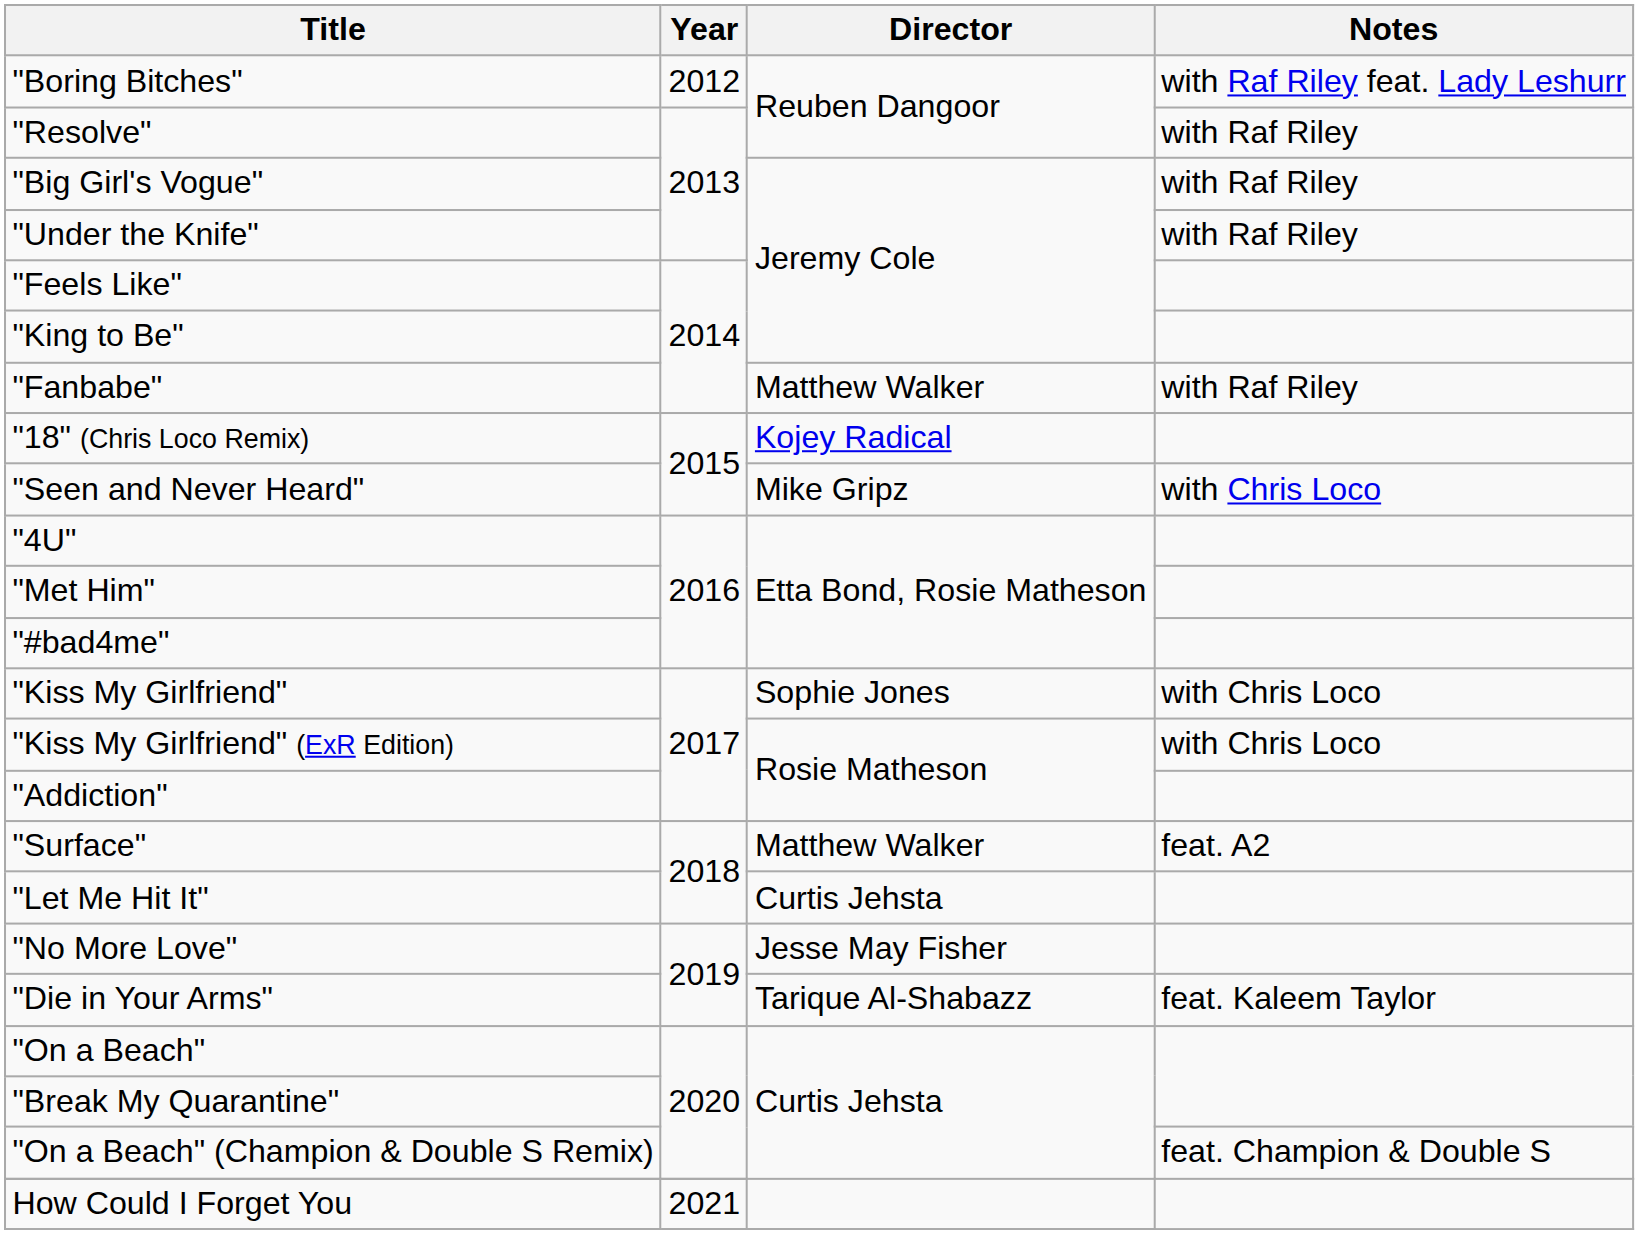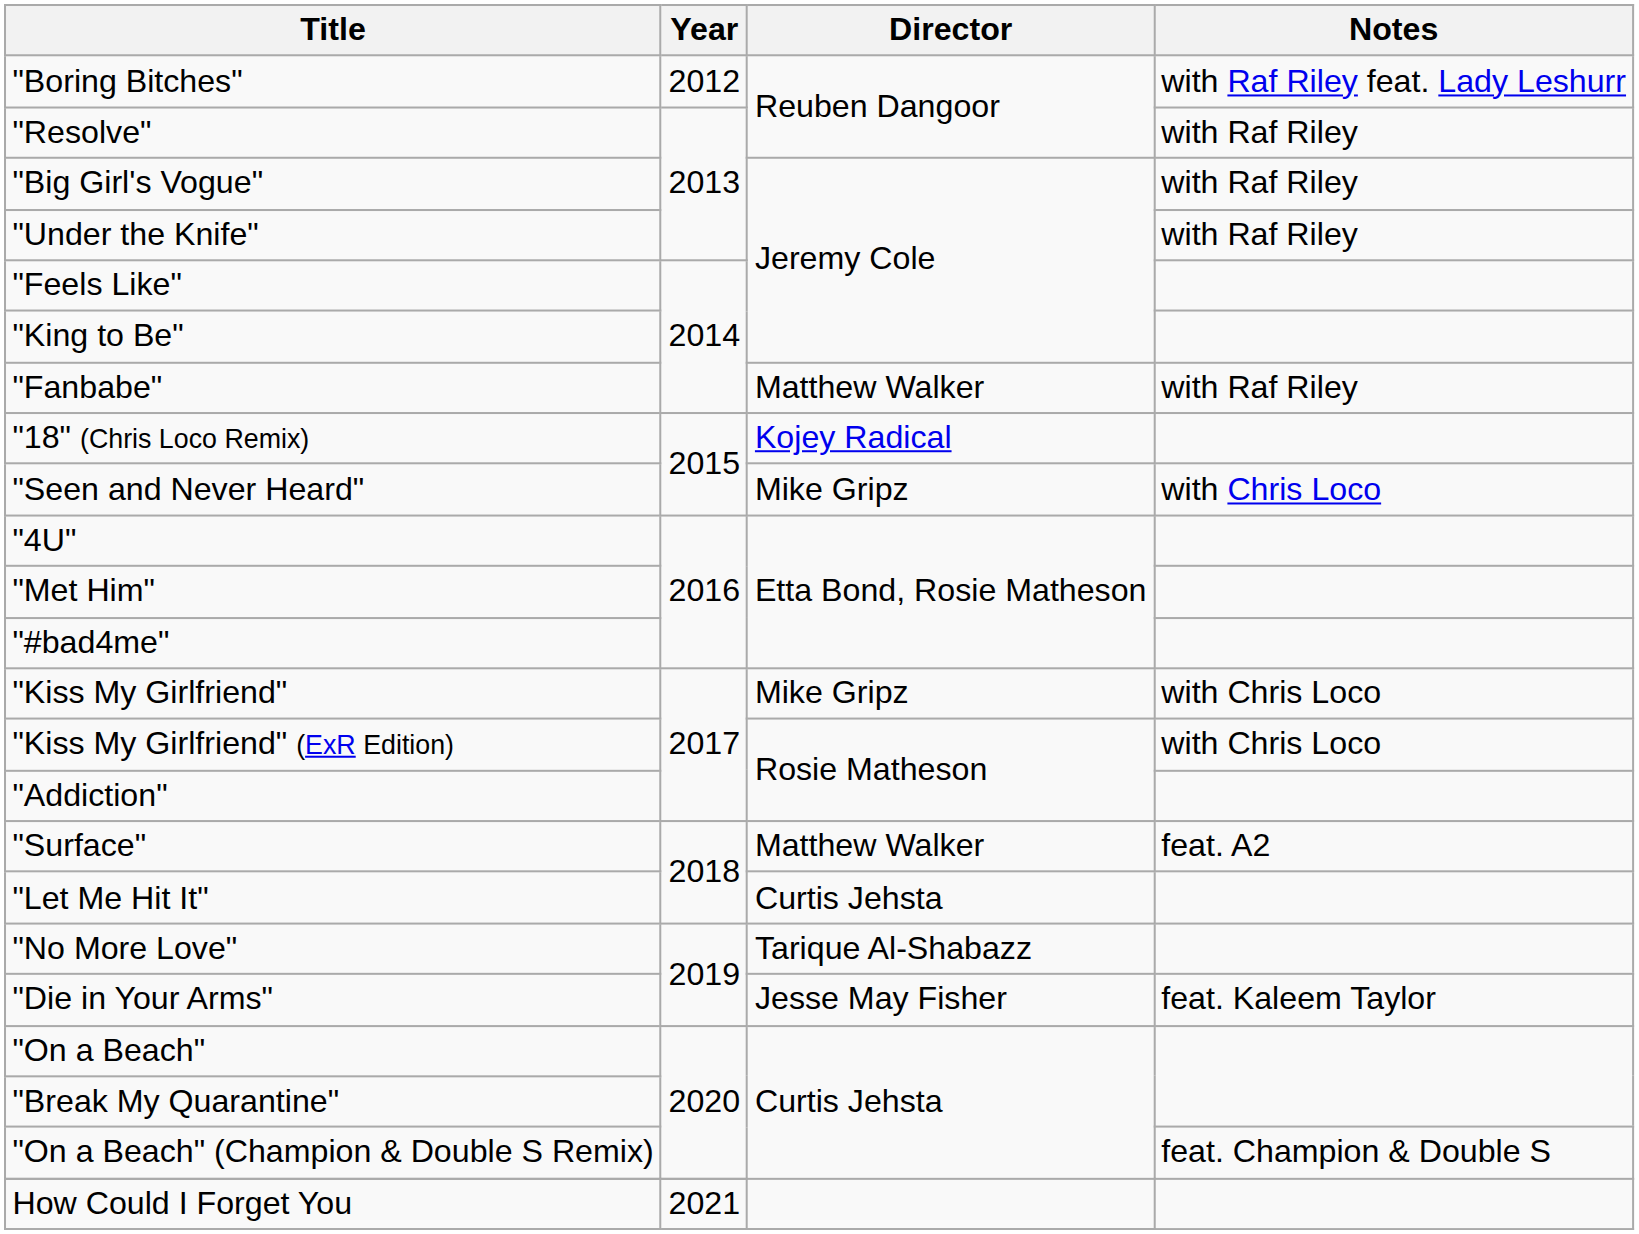(852, 693) Sophie Jones -> (832, 693) Mike Gripz
(881, 948) Jesse May Fisher -> (893, 948) Tarique Al-Shabazz
(893, 999) Tarique Al-Shabazz -> (881, 999) Jesse May Fisher
